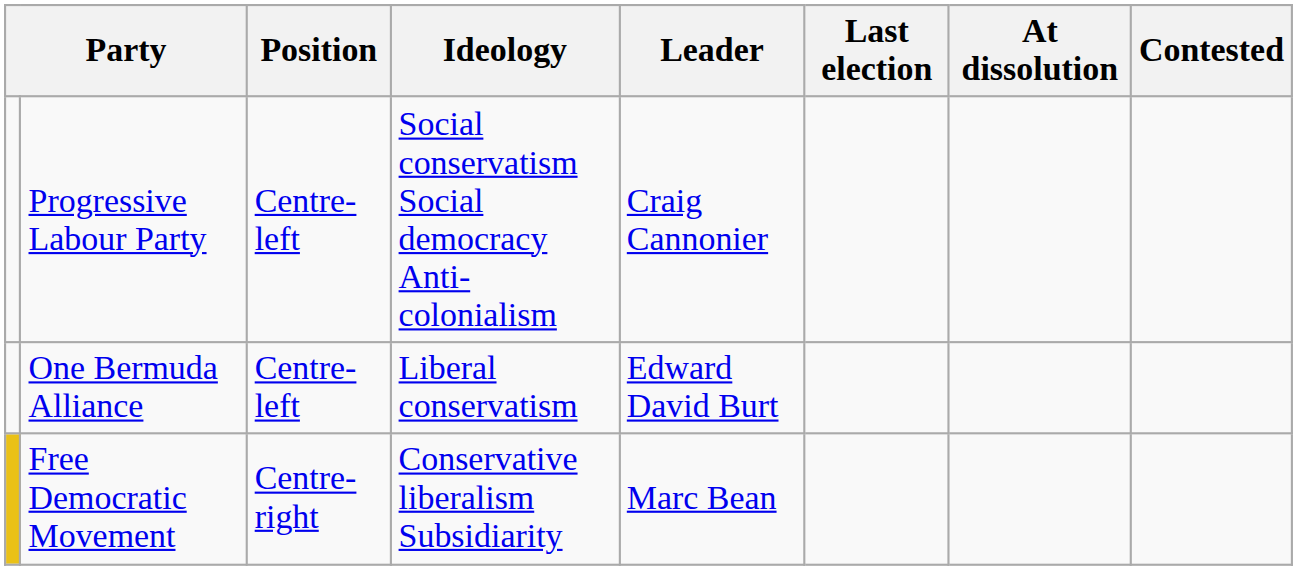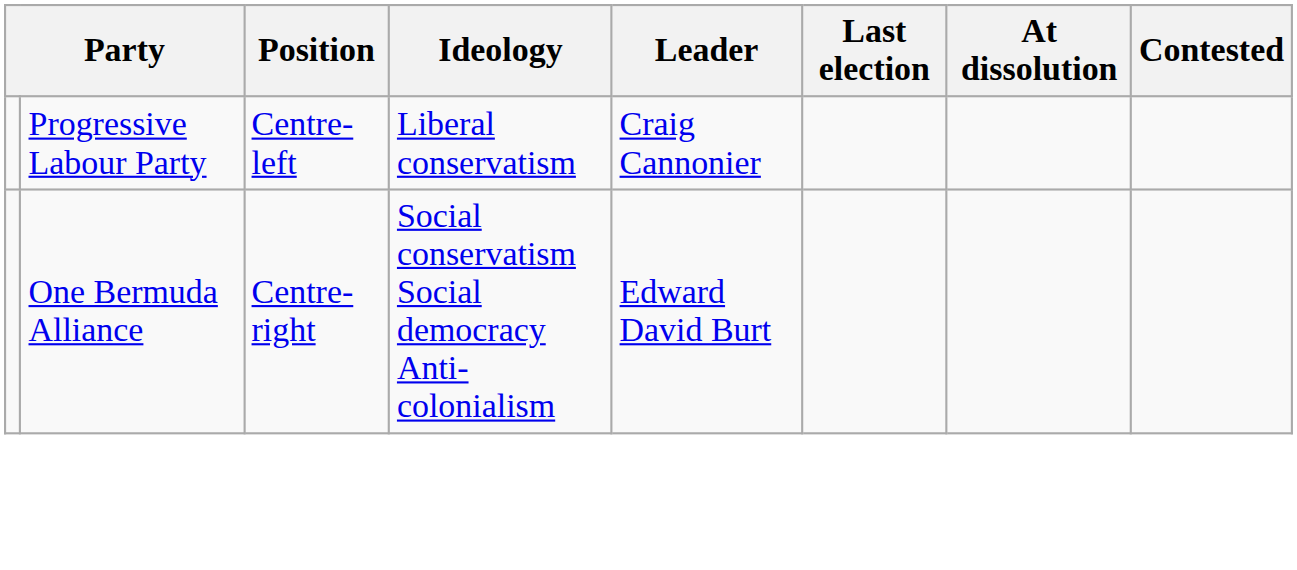(488, 218) Social conservatism Social democracy Anti-colonialism -> (486, 142) Liberal conservatism
(306, 387) Centre-left -> (302, 310) Centre-right
(488, 387) Liberal conservatism -> (486, 310) Social conservatism Social democracy Anti-colonialism
- row: (108, 498)
